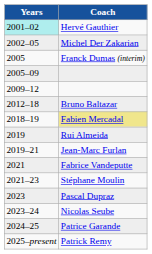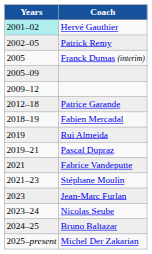(100, 42) Michel Der Zakarian -> (86, 42) Patrick Remy
(89, 104) Bruno Baltazar -> (91, 104) Patrice Garande
(92, 119) khaki background -> (92, 119) no background
(94, 150) Jean-Marc Furlan -> (87, 150) Pascal Dupraz
(87, 195) Pascal Dupraz -> (94, 195) Jean-Marc Furlan
(91, 226) Patrice Garande -> (89, 226) Bruno Baltazar
(86, 241) Patrick Remy -> (100, 241) Michel Der Zakarian
